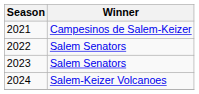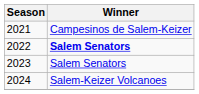(88, 47) normal -> (90, 47) bold
